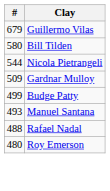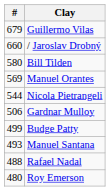+ row: (64, 46)
+ row: (60, 79)
(15, 79) 509 -> (15, 112) 506
